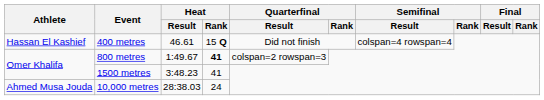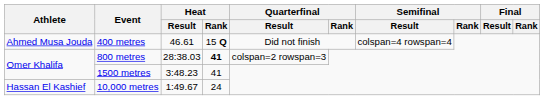(46, 42) Hassan El Kashief -> (49, 42) Ahmed Musa Jouda
(182, 57) 1:49.67 -> (182, 57) 28:38.03
(49, 88) Ahmed Musa Jouda -> (46, 88) Hassan El Kashief
(182, 88) 28:38.03 -> (182, 88) 1:49.67
